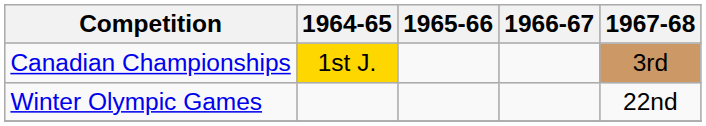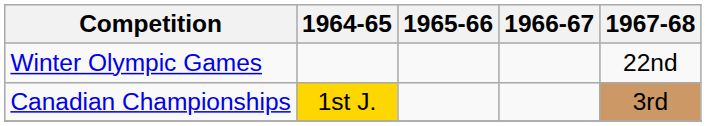rows swapped: (136, 101) <-> (151, 62)
